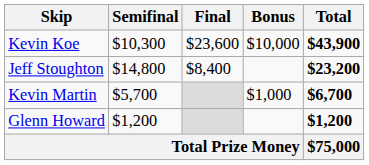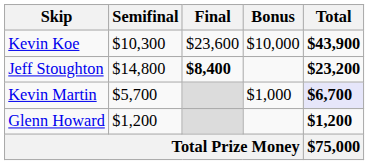(208, 69) normal -> (208, 69) bold
(330, 95) no background -> (330, 95) lavender background
